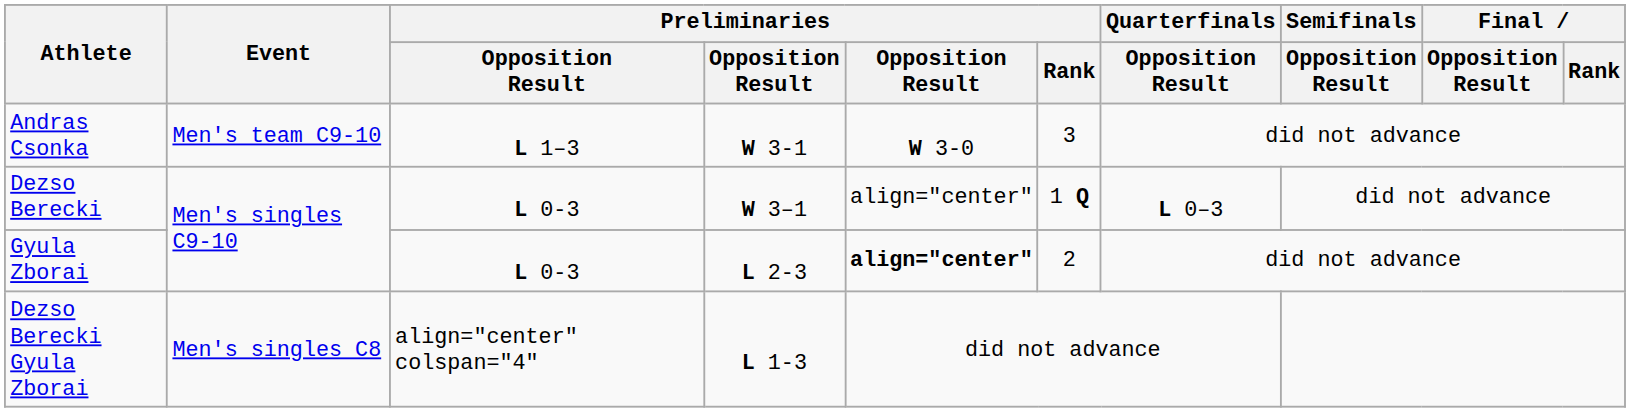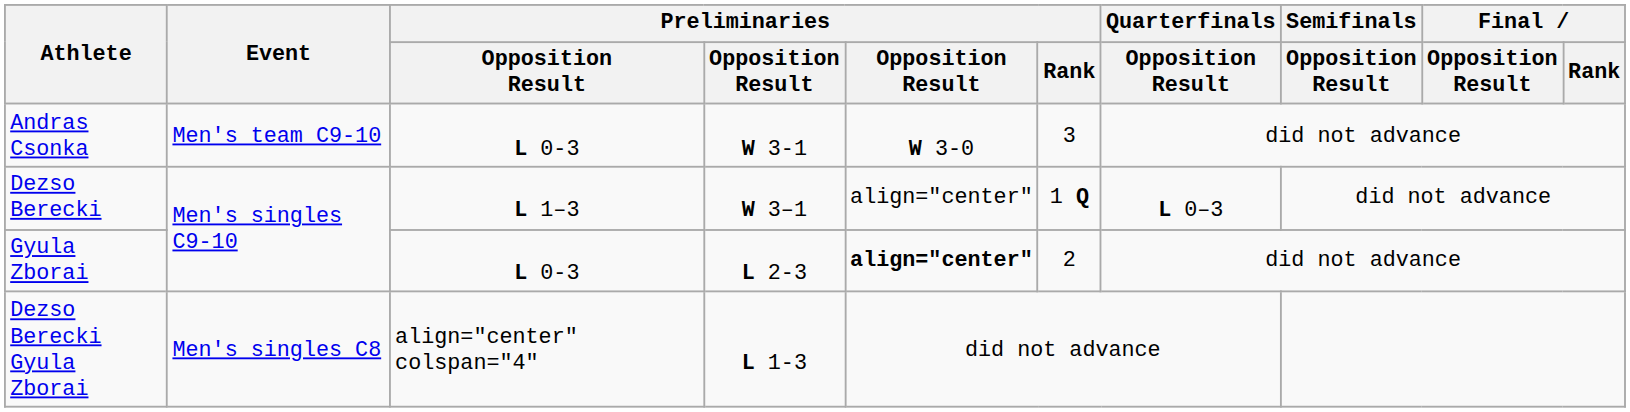(547, 148) L 1–3 -> (547, 148) L 0-3
(547, 211) L 0-3 -> (547, 211) L 1–3
